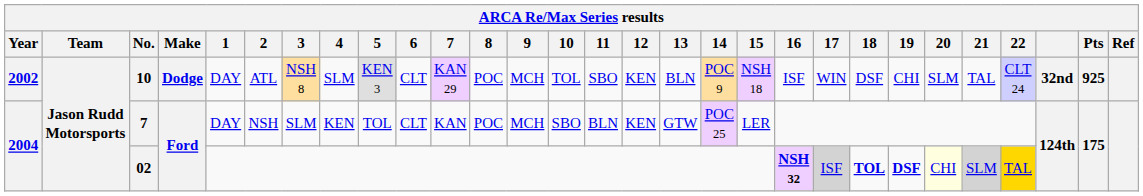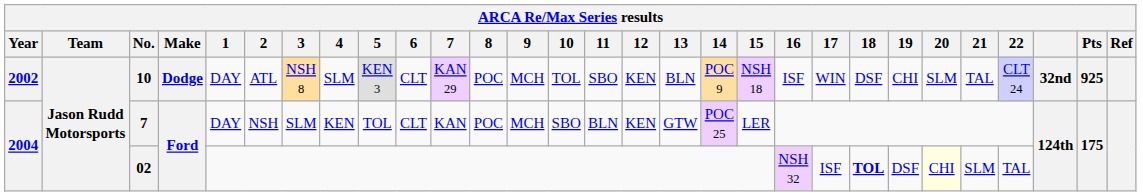(794, 168) bold -> (793, 167) normal
(831, 168) lightgrey background -> (831, 168) no background
(906, 168) bold -> (905, 168) normal
(981, 168) lightgrey background -> (980, 168) no background
(1018, 168) gold background -> (1016, 168) no background
